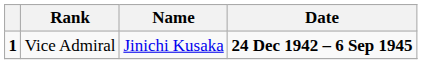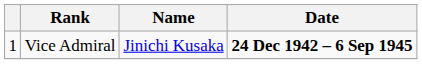(13, 44) bold -> (13, 44) normal
